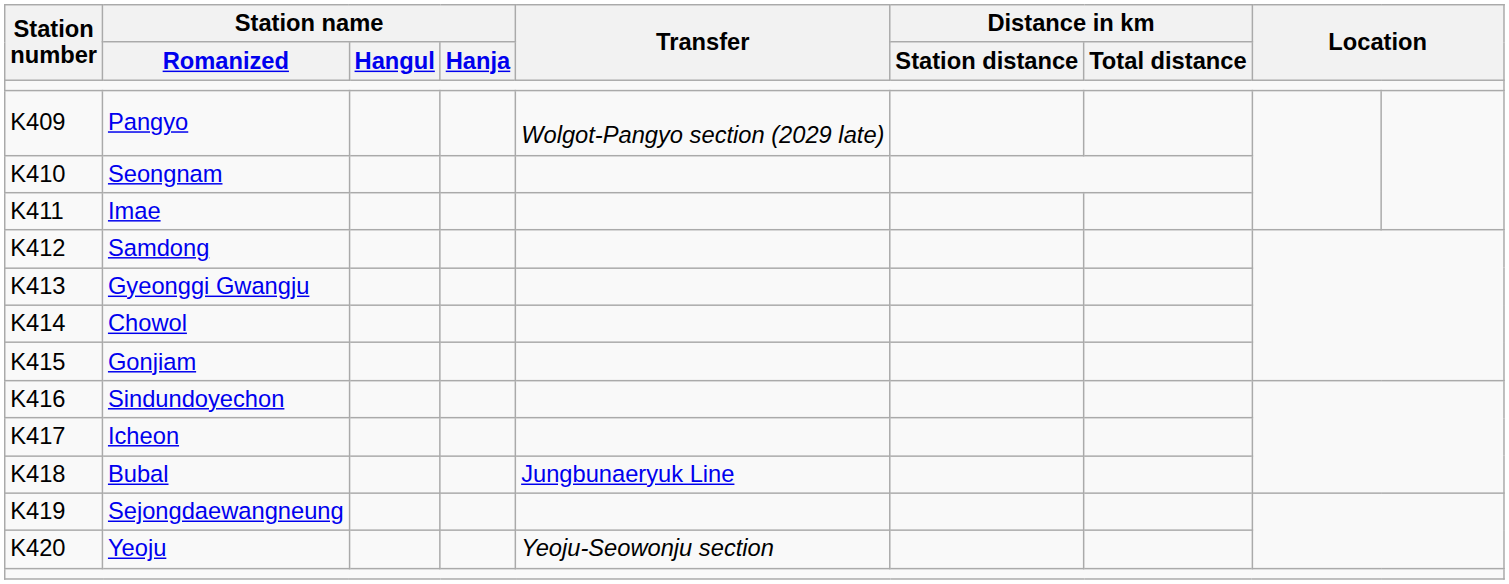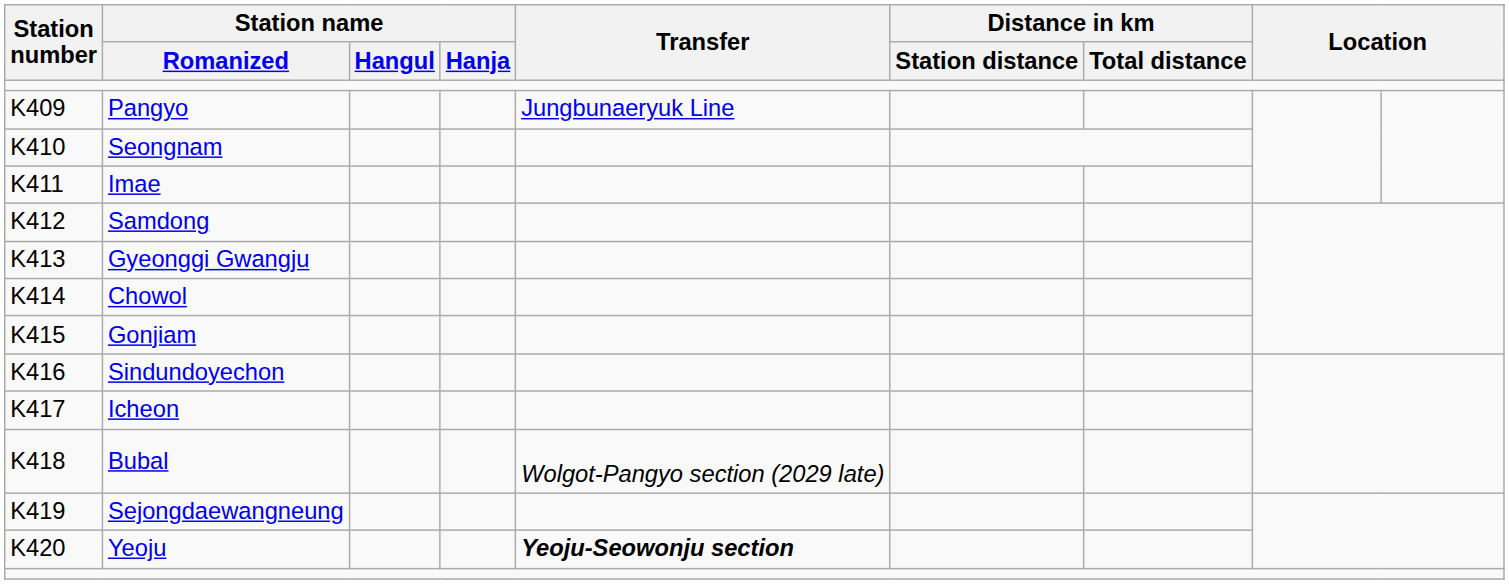(703, 135) Wolgot-Pangyo section (2029 late) -> (628, 109) Jungbunaeryuk Line
(628, 473) Jungbunaeryuk Line -> (703, 473) Wolgot-Pangyo section (2029 late)
(648, 549) normal -> (658, 549) bold
